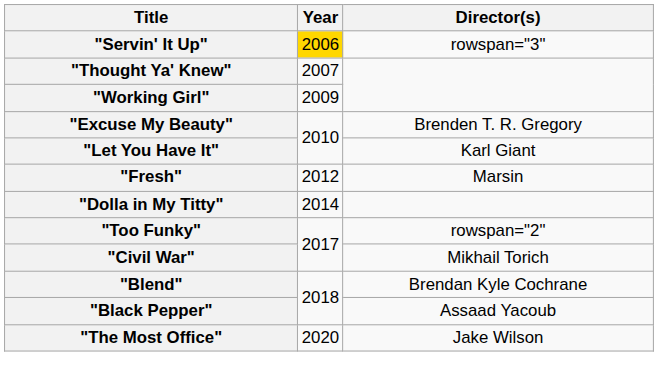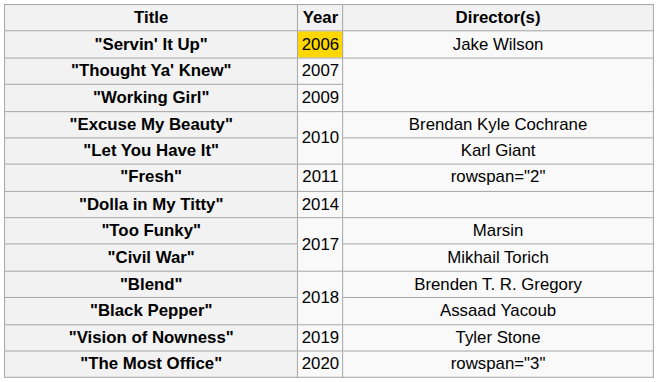(498, 44) rowspan="3" -> (498, 44) Jake Wilson
(498, 124) Brenden T. R. Gregory -> (498, 124) Brendan Kyle Cochrane
(320, 177) 2012 -> (320, 177) 2011
(498, 177) Marsin -> (498, 177) rowspan="2"
(498, 230) rowspan="2" -> (498, 230) Marsin
(498, 284) Brendan Kyle Cochrane -> (498, 284) Brenden T. R. Gregory
+ row: (151, 337)
(498, 337) Jake Wilson -> (498, 364) rowspan="3"
